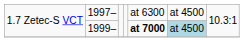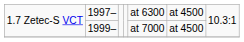(148, 28) bold -> (147, 28) normal
(187, 28) lightblue background -> (186, 28) no background
